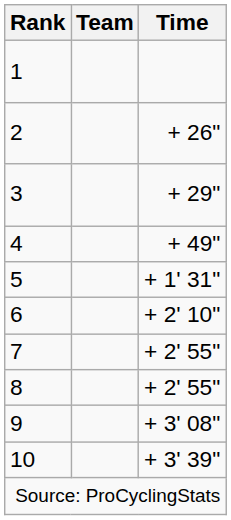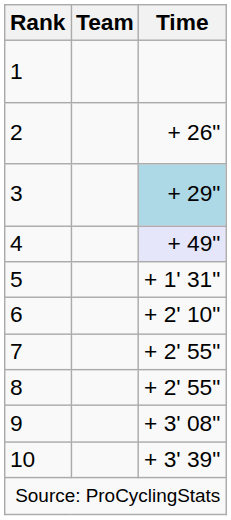(194, 194) no background -> (194, 194) lightblue background
(194, 243) no background -> (194, 243) lavender background
